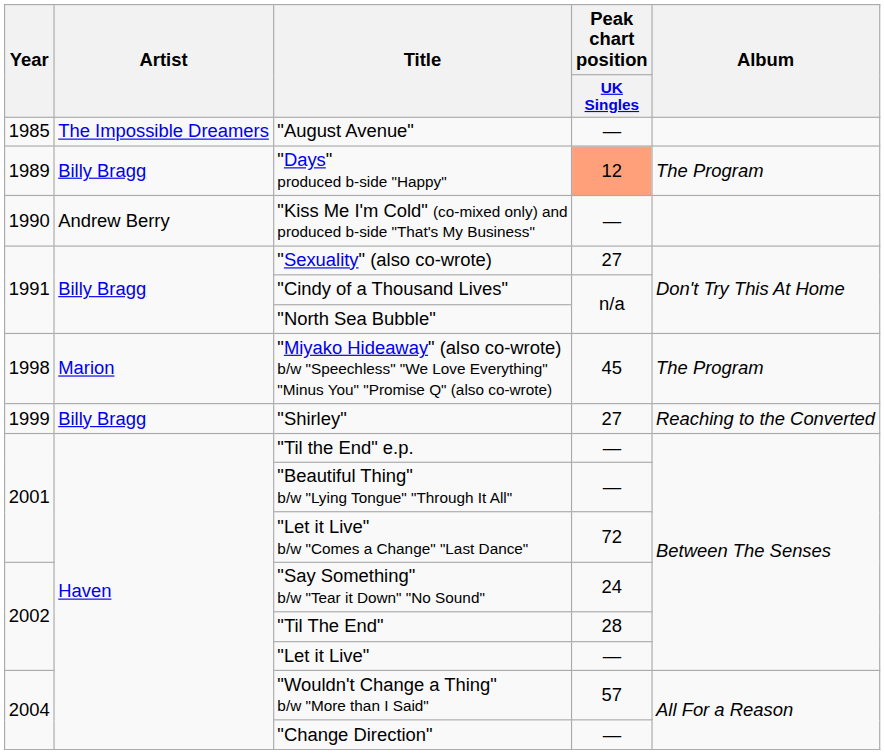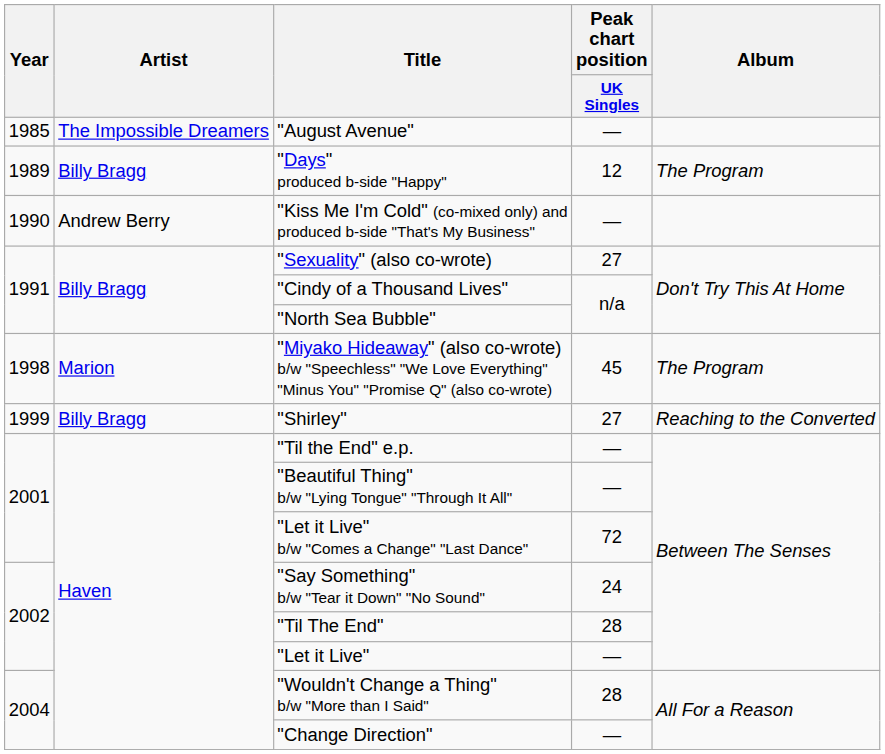(612, 170) lightsalmon background -> (612, 170) no background
(612, 695) 57 -> (612, 695) 28
